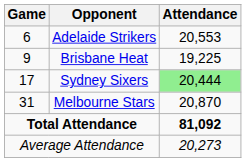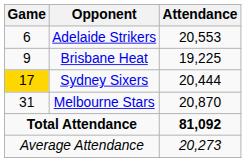(27, 80) no background -> (27, 80) gold background
(200, 80) lightgreen background -> (200, 80) no background
